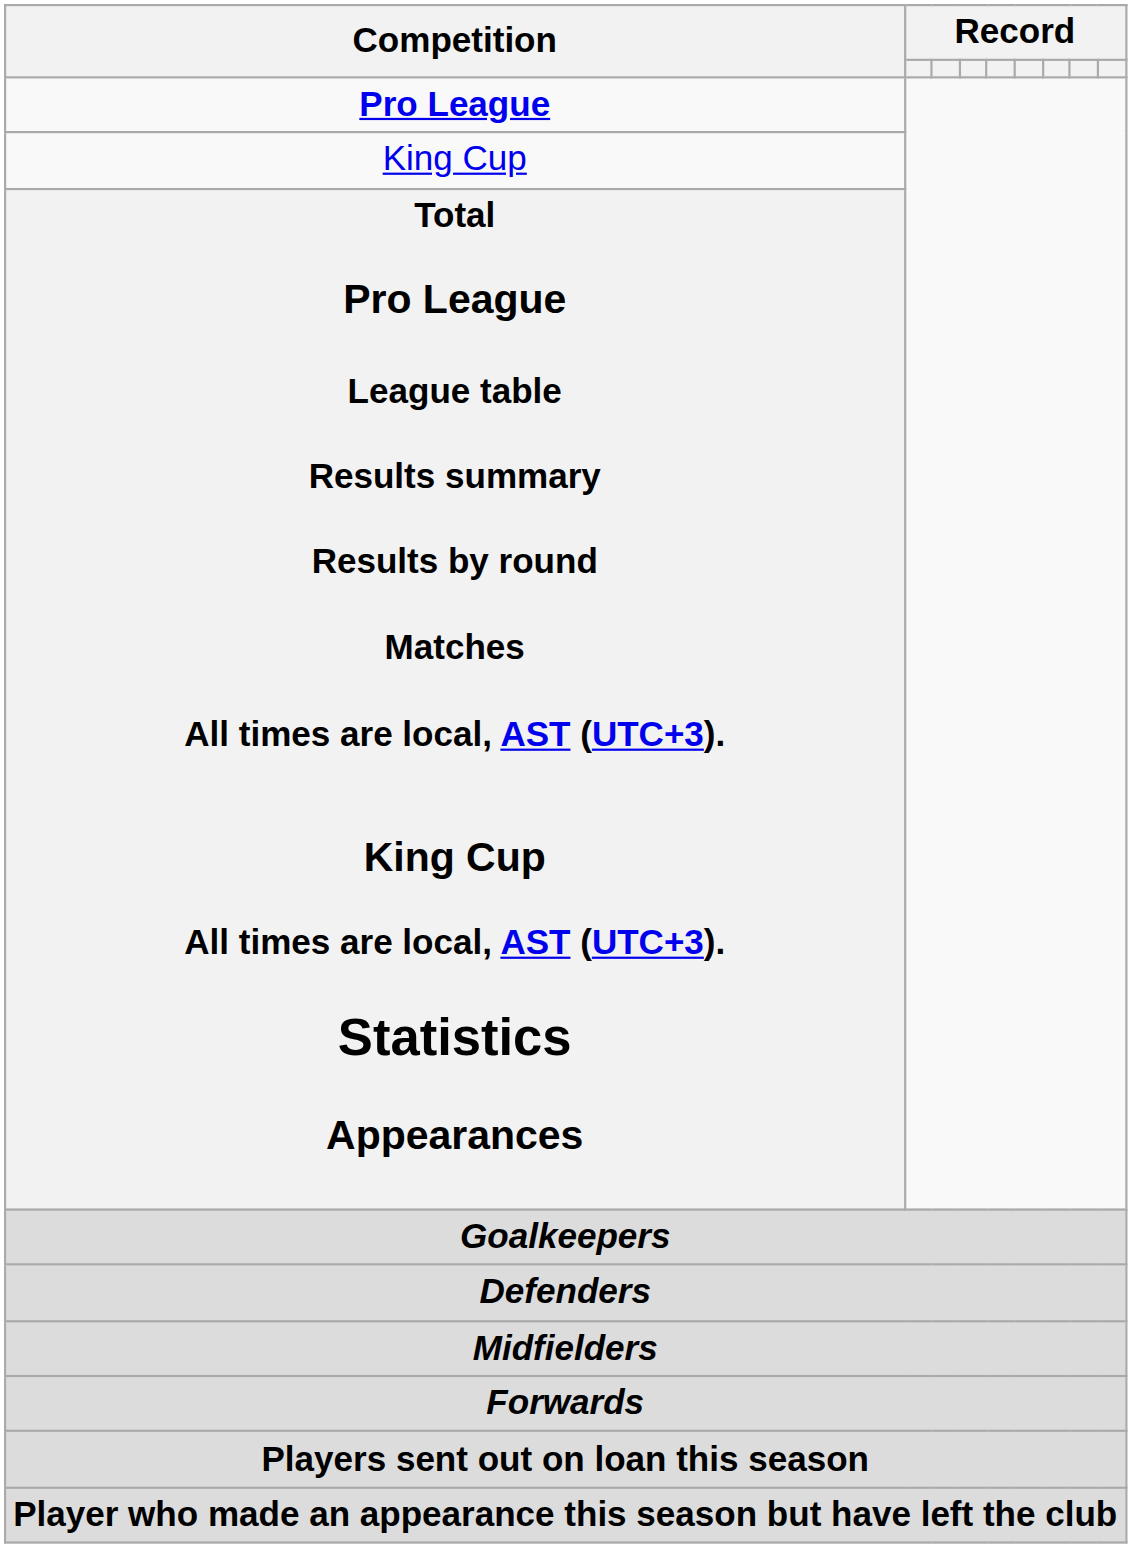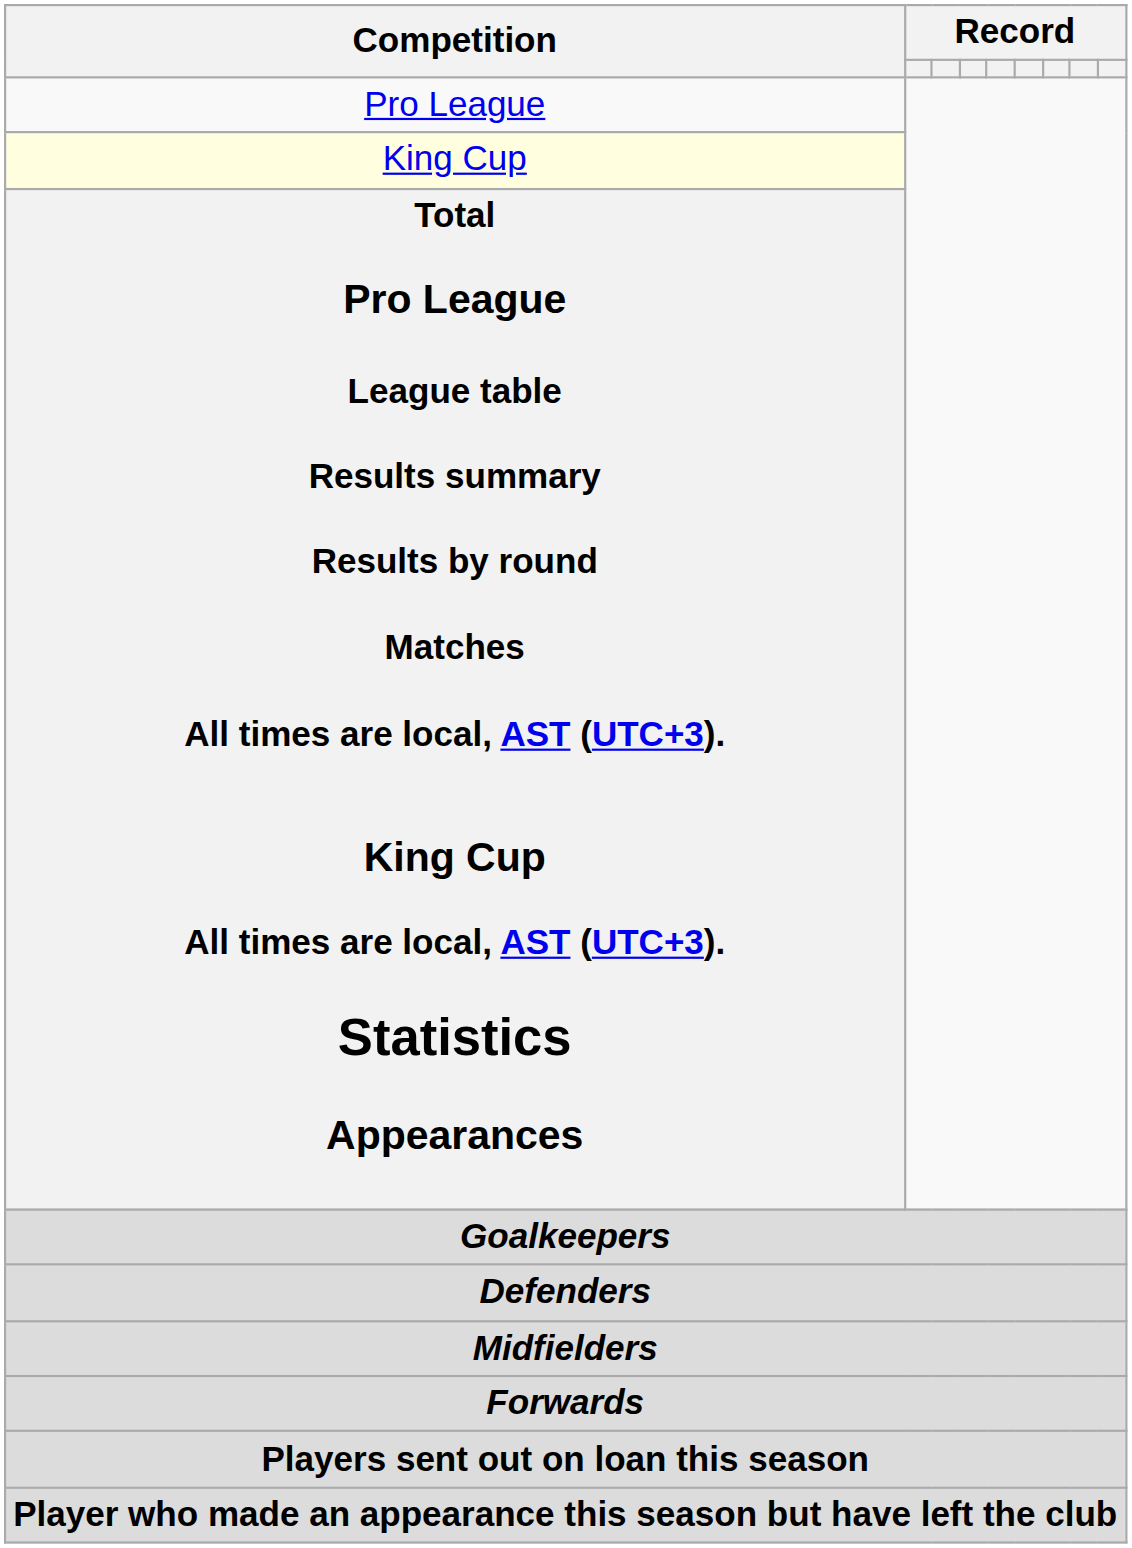(455, 104) bold -> (455, 104) normal
(455, 159) no background -> (455, 159) lightyellow background
